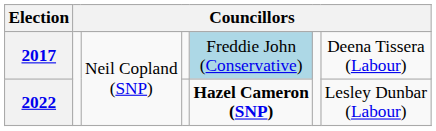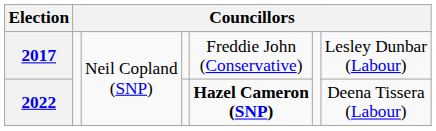(251, 55) lightblue background -> (251, 55) no background
(376, 55) Deena Tissera (Labour) -> (376, 55) Lesley Dunbar (Labour)
(376, 102) Lesley Dunbar (Labour) -> (376, 102) Deena Tissera (Labour)
